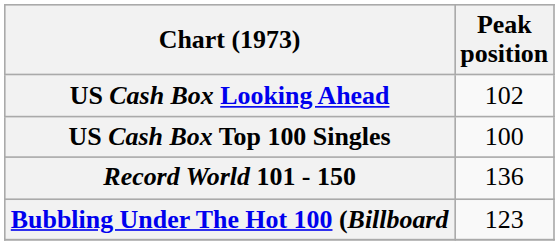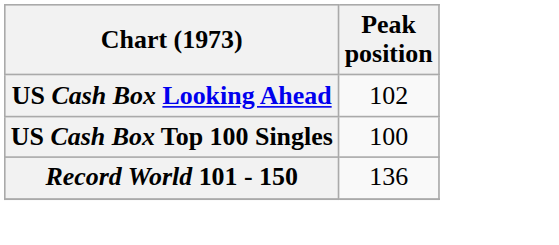- row: (230, 218)
